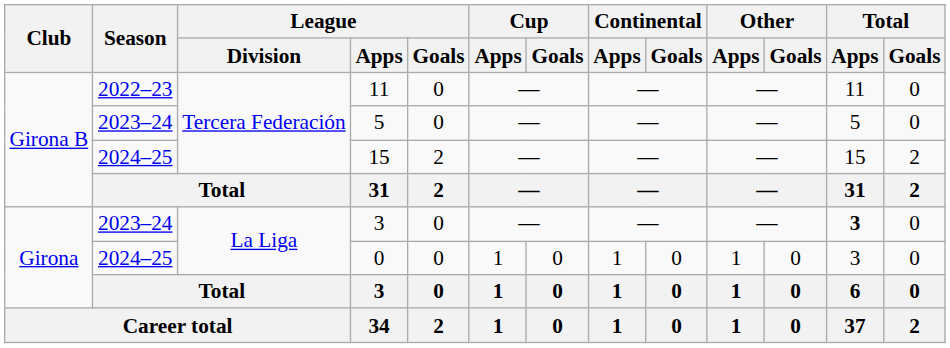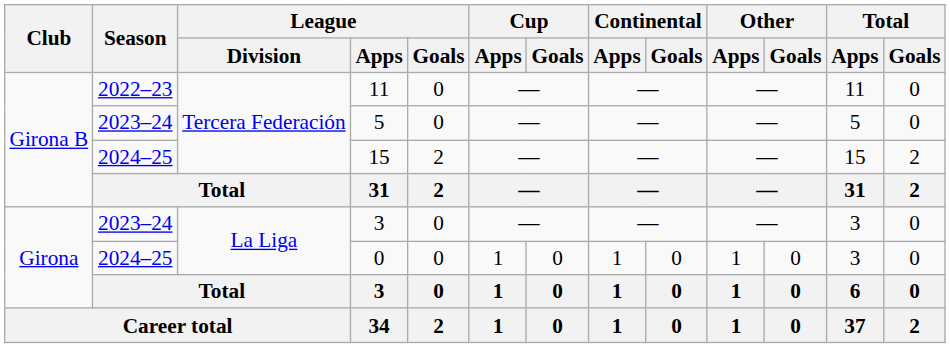(855, 223) bold -> (855, 223) normal
